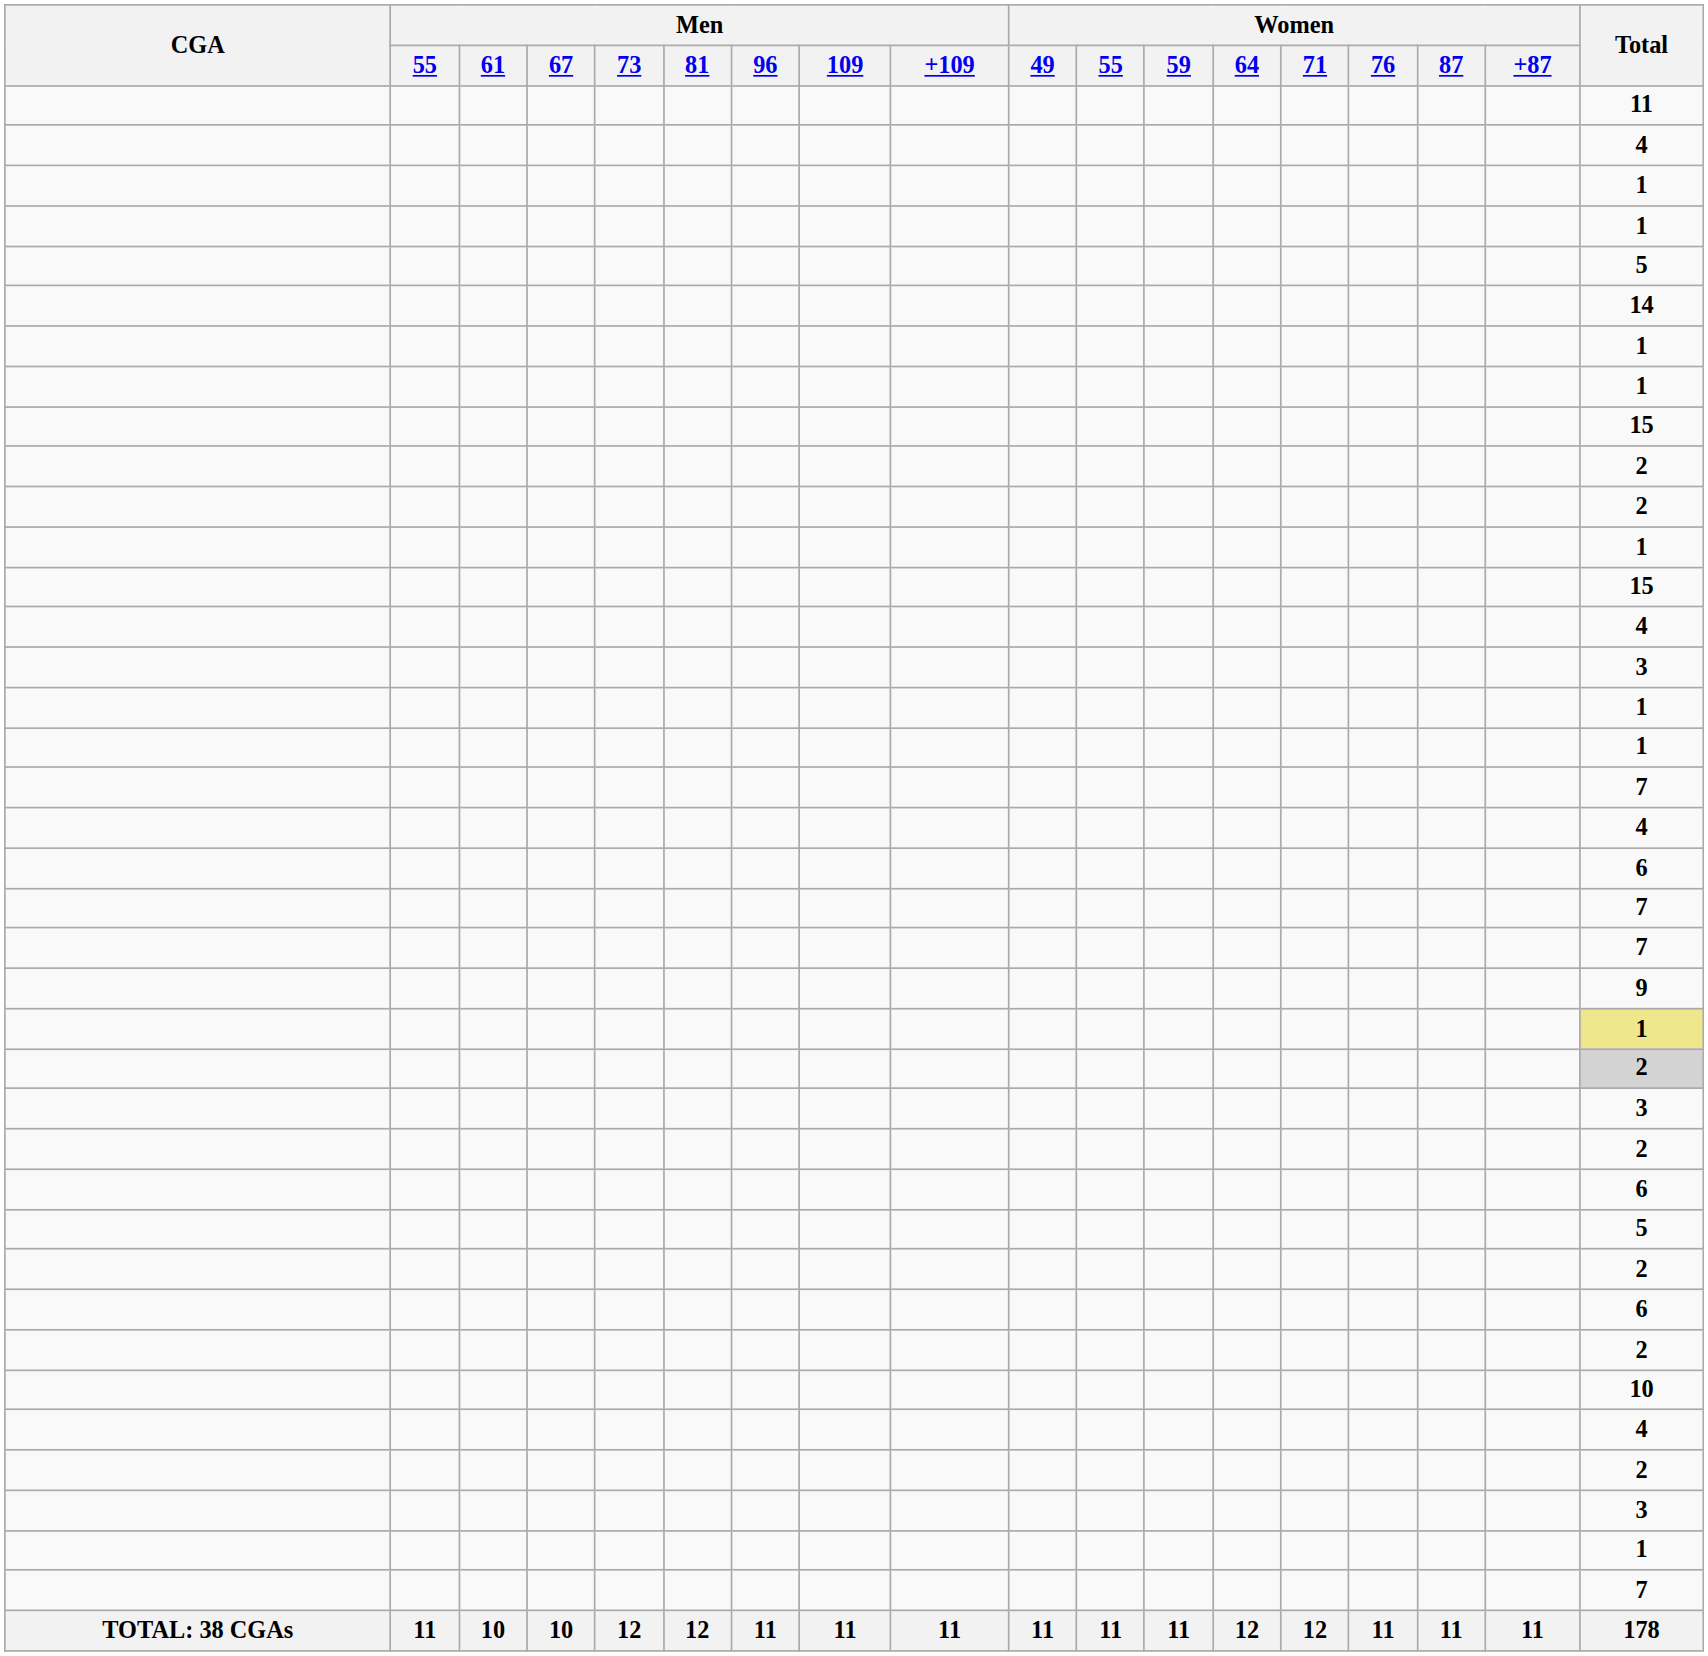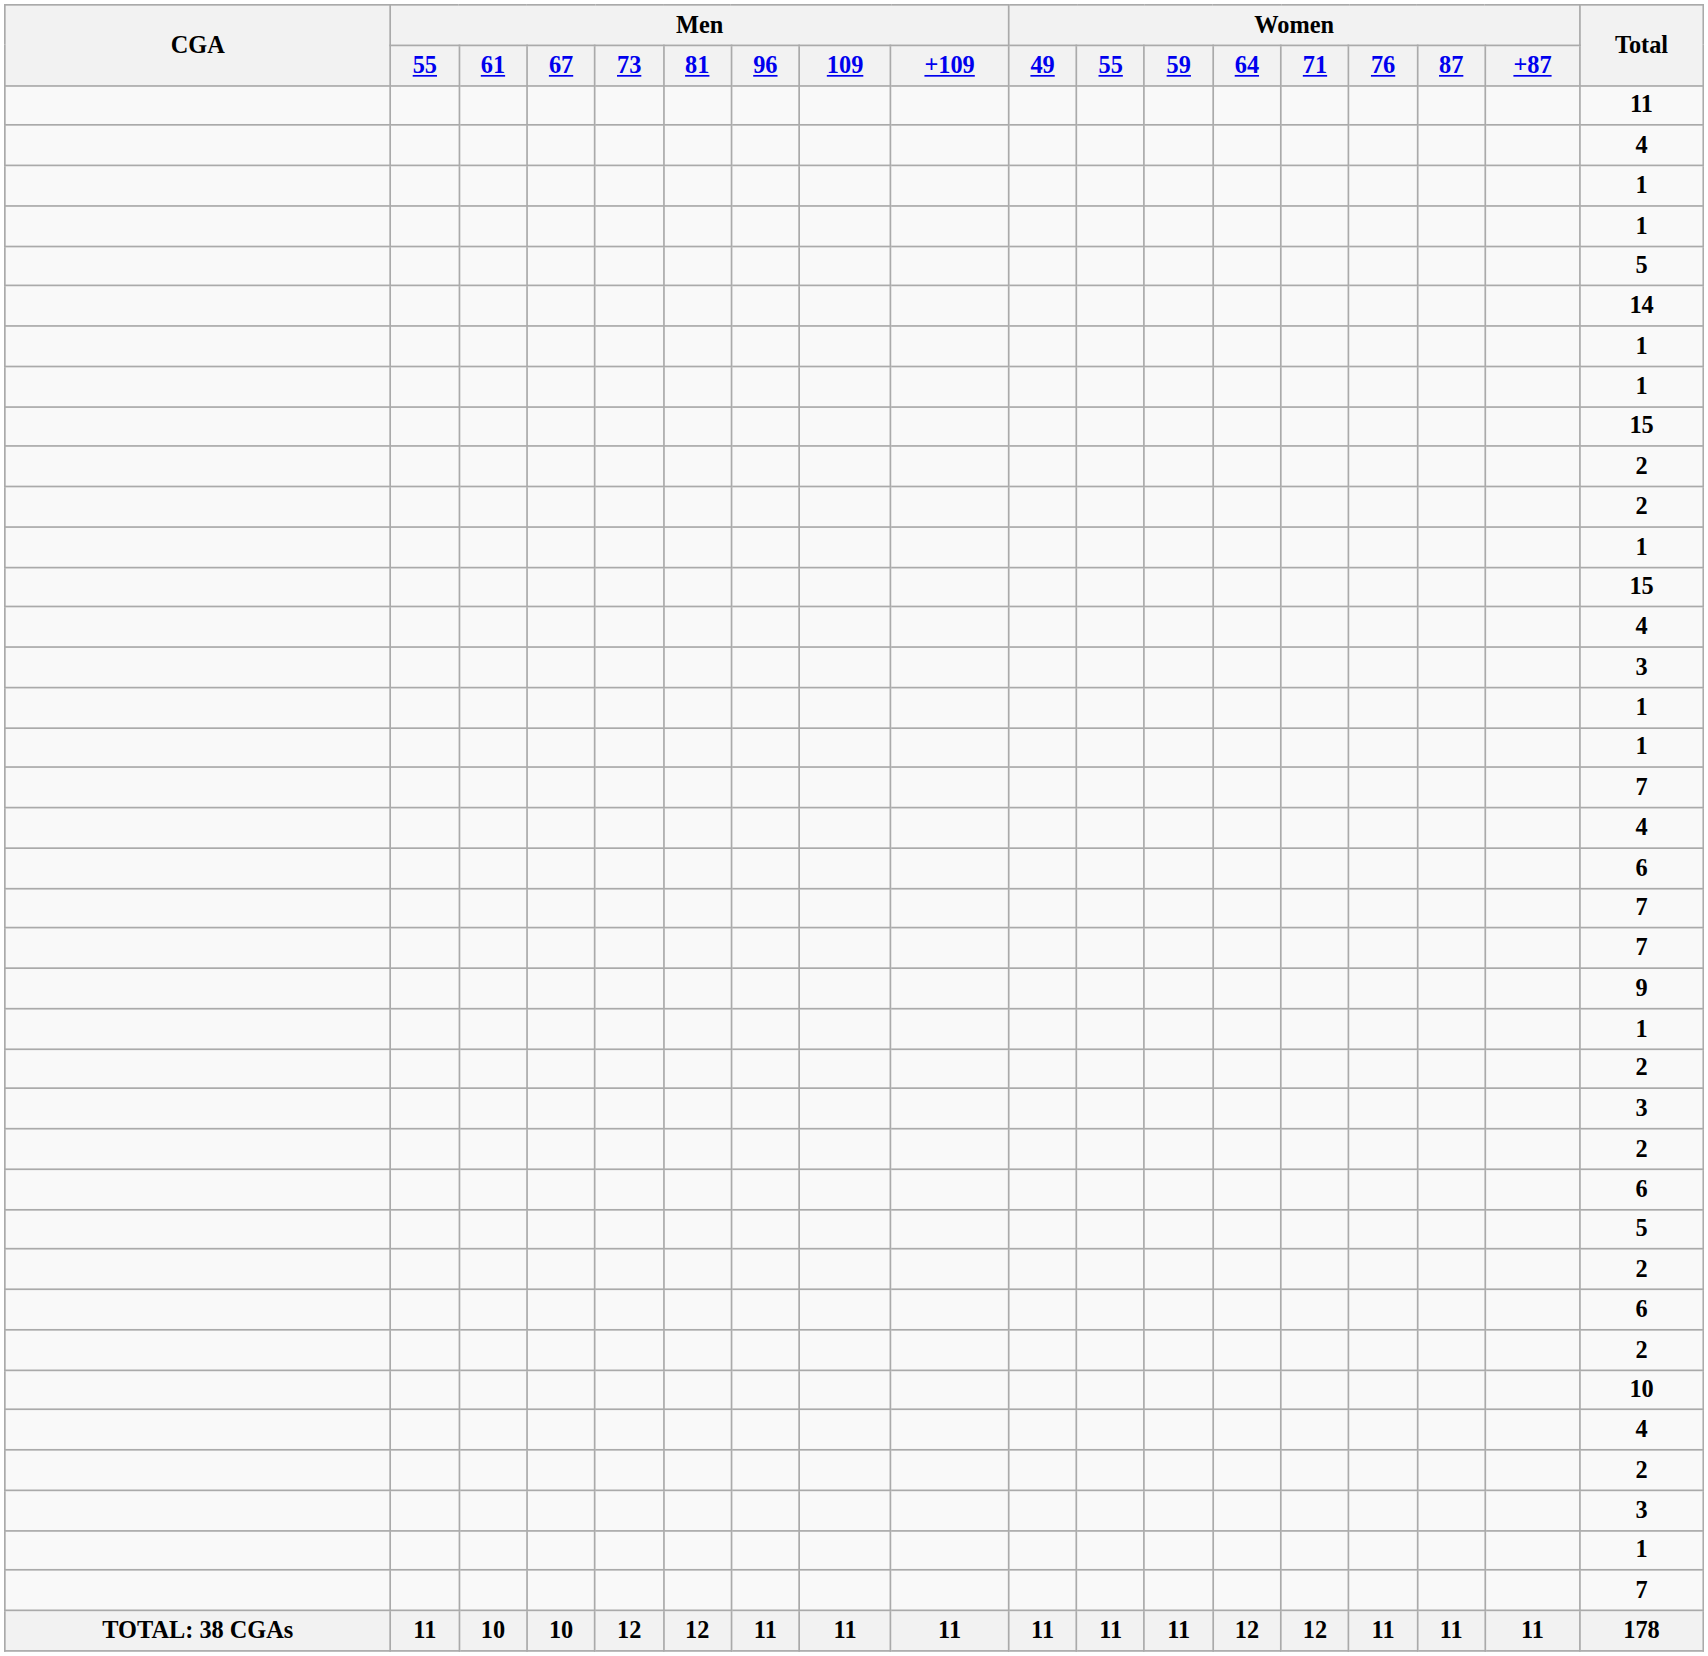(1642, 1028) khaki background -> (1642, 1028) no background
(1642, 1068) lightgrey background -> (1642, 1068) no background
